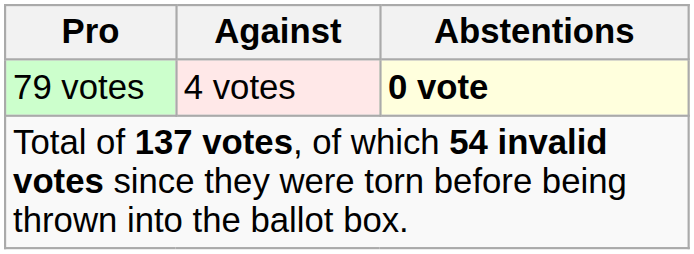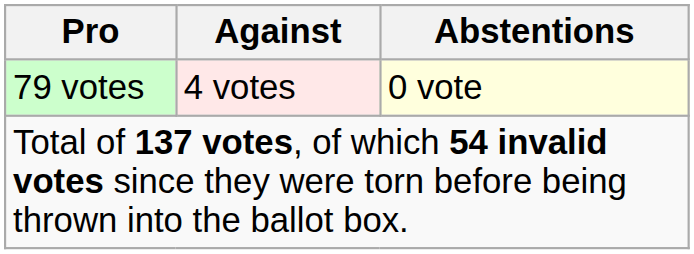(438, 87) bold -> (435, 87) normal
